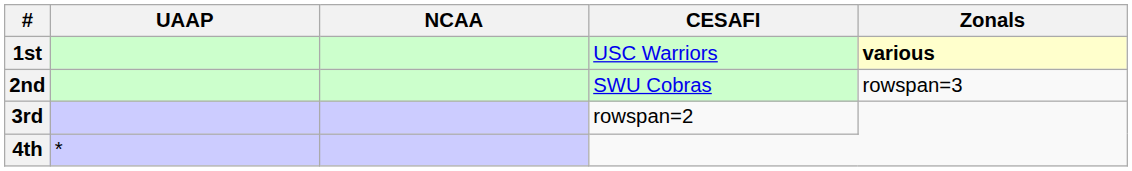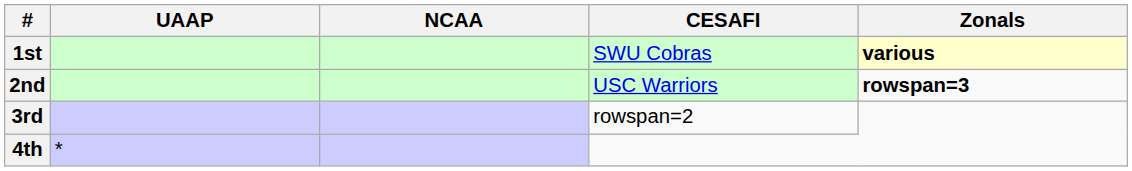(656, 52) USC Warriors -> (653, 52) SWU Cobras
(653, 85) SWU Cobras -> (656, 85) USC Warriors
(912, 85) normal -> (916, 85) bold
